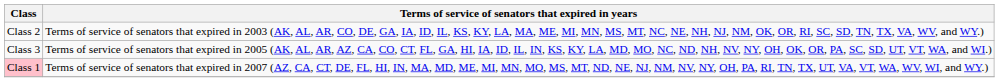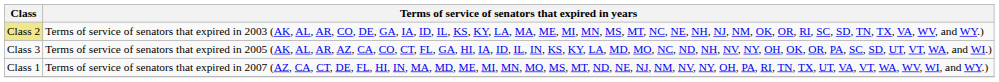(24, 31) no background -> (24, 31) khaki background
(24, 67) pink background -> (24, 67) no background
